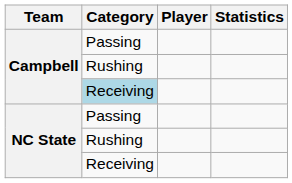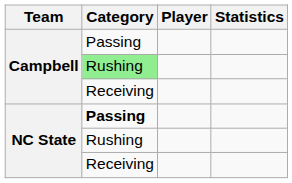(114, 66) no background -> (114, 66) lightgreen background
(120, 91) lightblue background -> (120, 91) no background
(113, 115) normal -> (116, 115) bold
